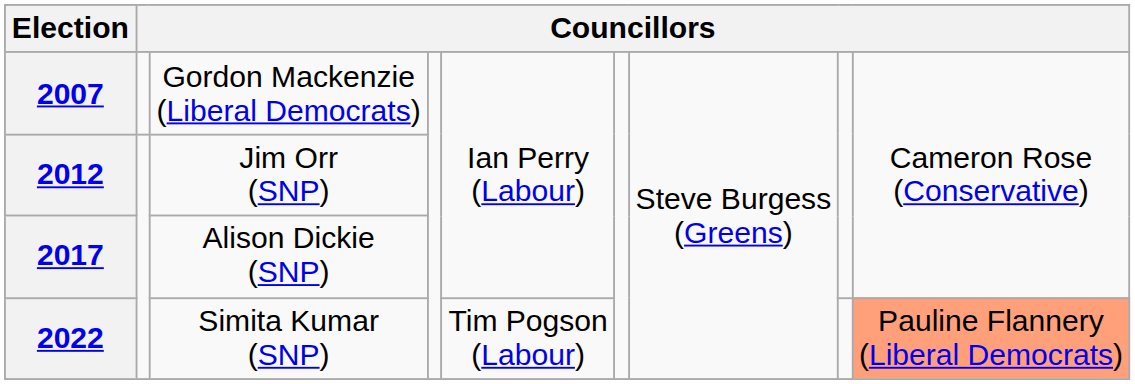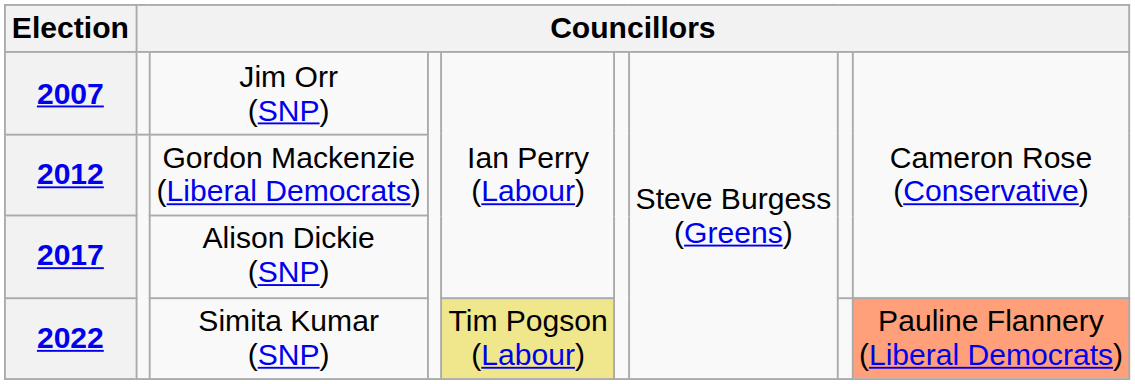(289, 92) Gordon Mackenzie (Liberal Democrats) -> (289, 92) Jim Orr (SNP)
(289, 174) Jim Orr (SNP) -> (289, 174) Gordon Mackenzie (Liberal Democrats)
(528, 337) no background -> (528, 337) khaki background
